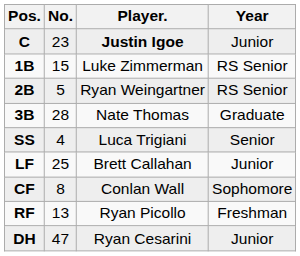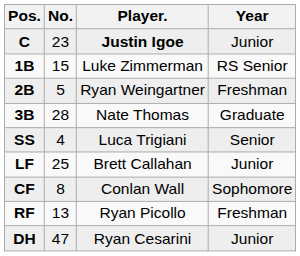(252, 90) RS Senior -> (252, 90) Freshman
